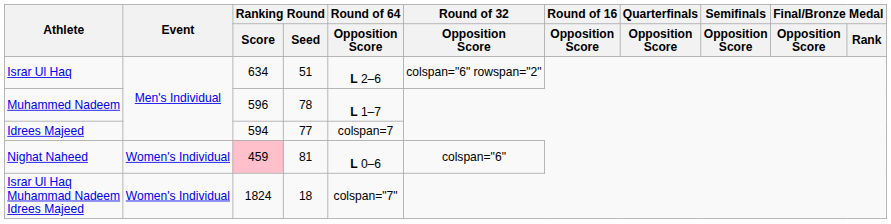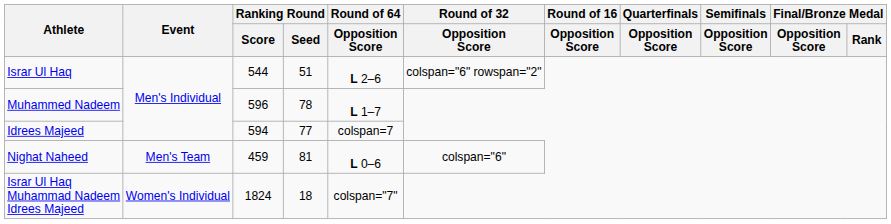(258, 73) 634 -> (258, 73) 544
(178, 157) Women's Individual -> (178, 157) Men's Team
(258, 157) pink background -> (258, 157) no background
